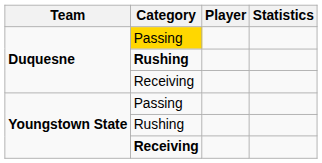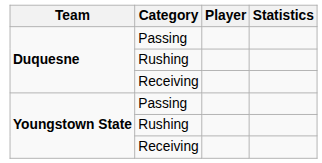(158, 37) gold background -> (163, 37) no background
(161, 59) bold -> (164, 59) normal
(166, 147) bold -> (168, 147) normal
